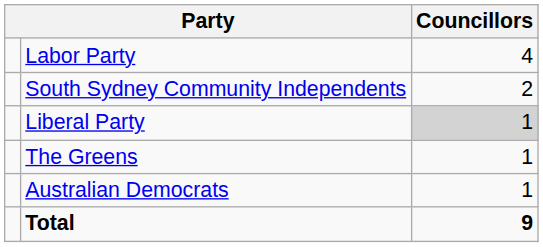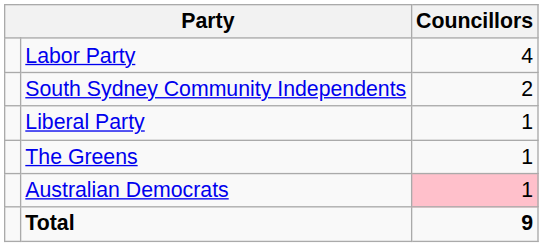(527, 122) lightgrey background -> (527, 122) no background
(527, 190) no background -> (527, 190) pink background
